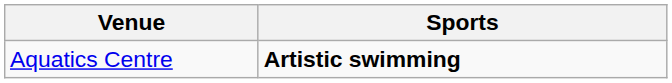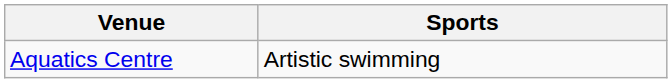(362, 58) bold -> (352, 58) normal
